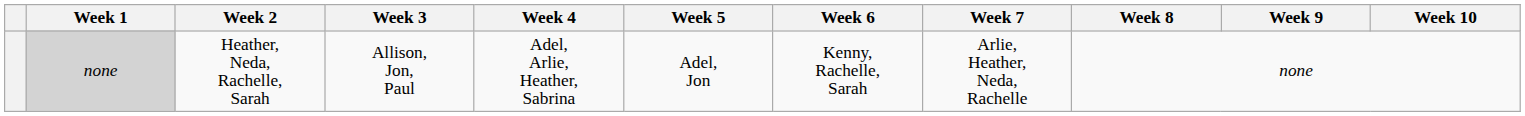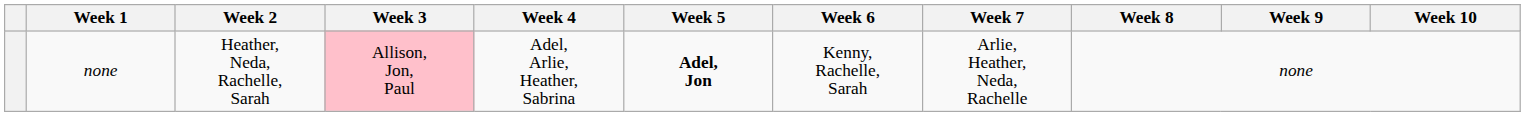(101, 71) lightgrey background -> (101, 71) no background
(399, 71) no background -> (399, 71) pink background
(698, 71) normal -> (698, 71) bold
